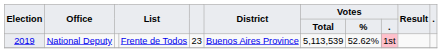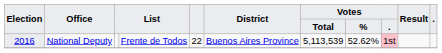(24, 41) 2019 -> (24, 41) 2016
(197, 41) 23 -> (197, 41) 22
